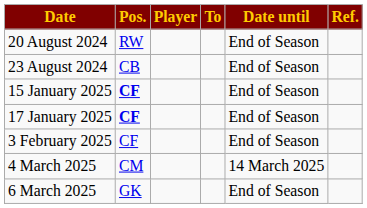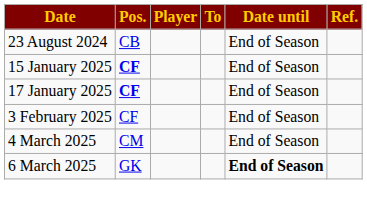- row: (58, 41)
(276, 166) 14 March 2025 -> (274, 141) End of Season
(274, 191) normal -> (276, 166) bold
